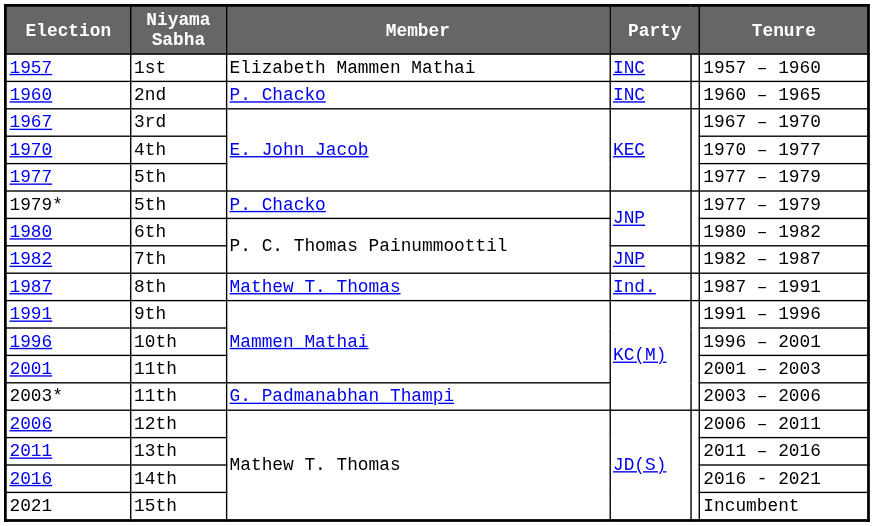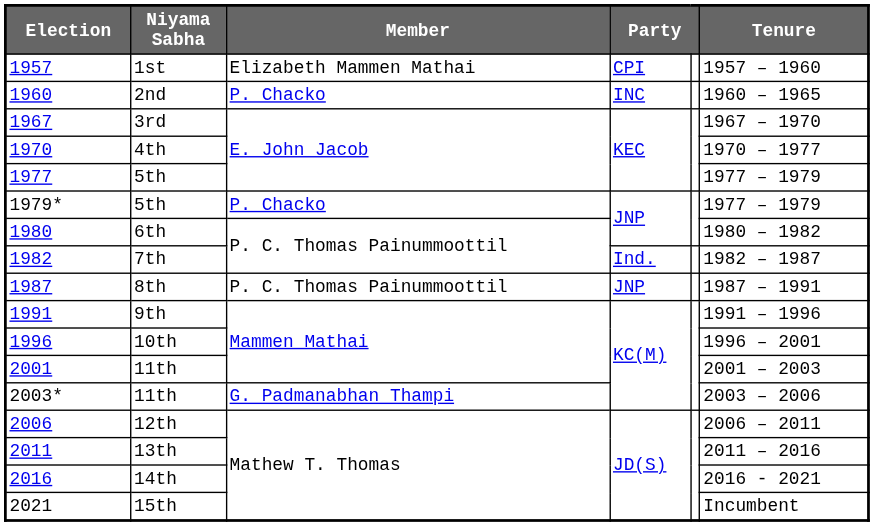(629, 68) INC -> (629, 68) CPI
(629, 260) JNP -> (634, 260) Ind.
(315, 287) Mathew T. Thomas -> (369, 287) P. C. Thomas Painummoottil
(634, 287) Ind. -> (629, 287) JNP
